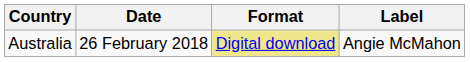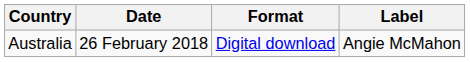(276, 43) khaki background -> (276, 43) no background
